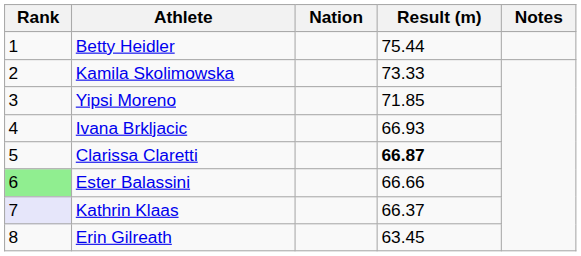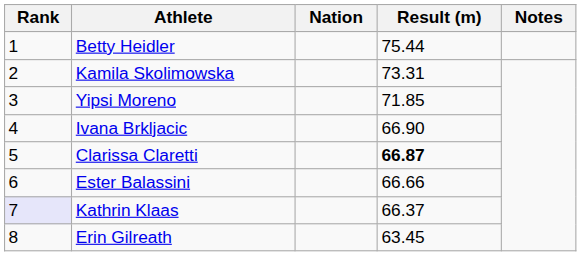(403, 73) 73.33 -> (403, 73) 73.31
(403, 127) 66.93 -> (403, 127) 66.90
(13, 182) lightgreen background -> (13, 182) no background
